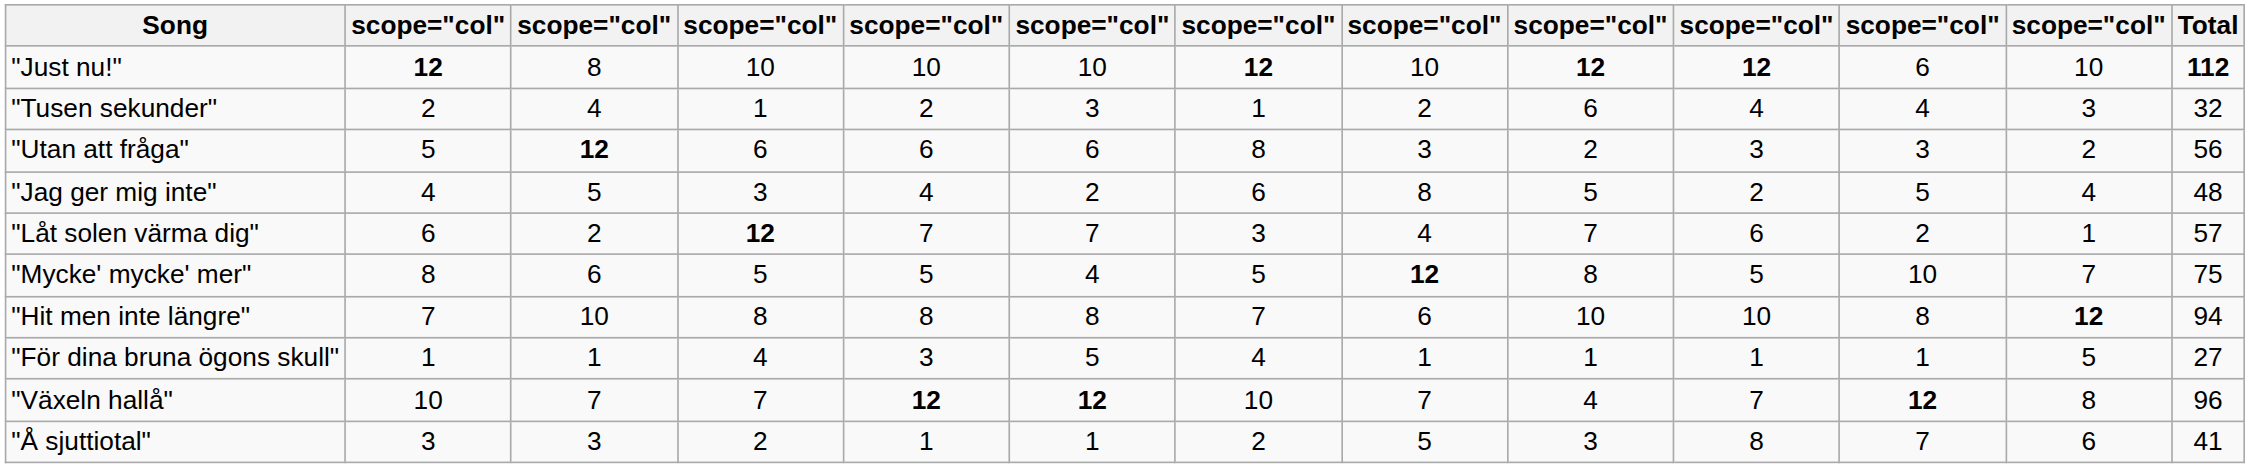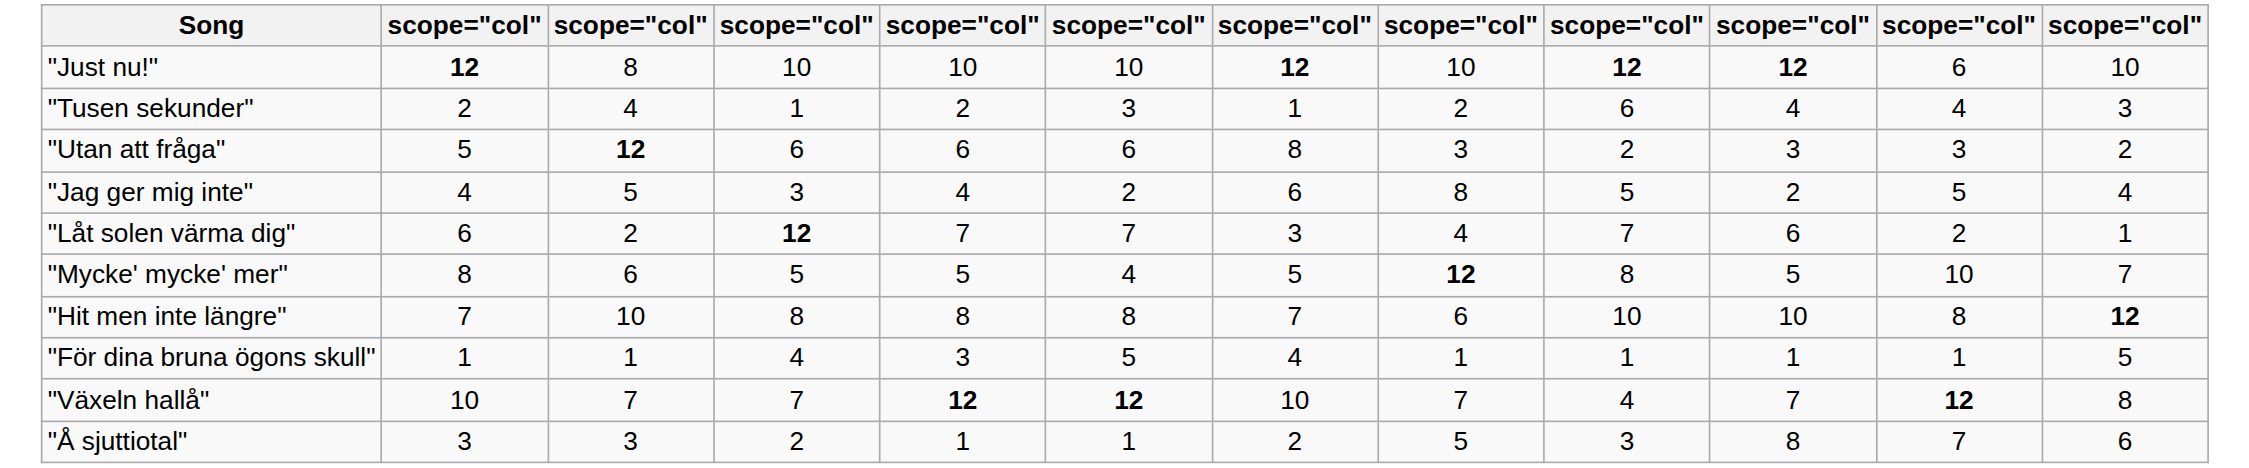- column: (2208, 25)
